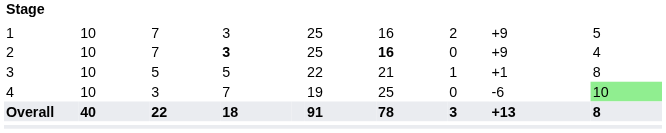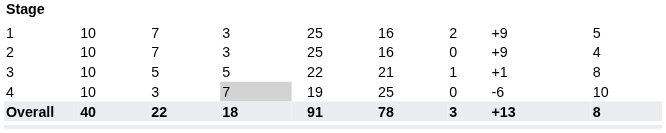(226, 52) bold -> (226, 52) normal
(386, 52) bold -> (386, 52) normal
(226, 92) no background -> (226, 92) lightgrey background
(601, 92) lightgreen background -> (601, 92) no background
